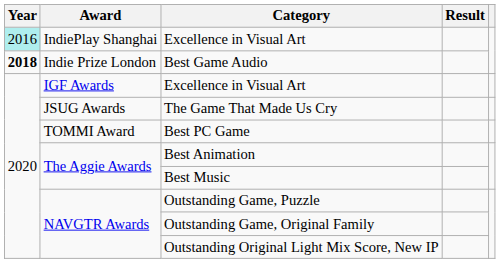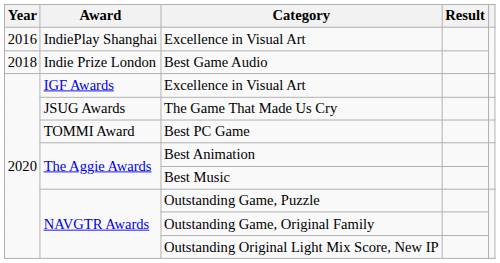(22, 39) paleturquoise background -> (22, 39) no background
(22, 62) bold -> (22, 62) normal
